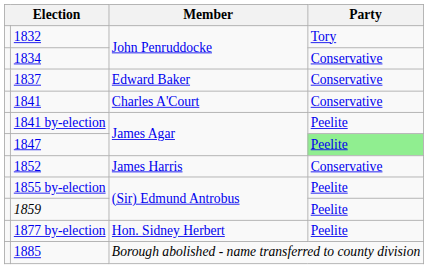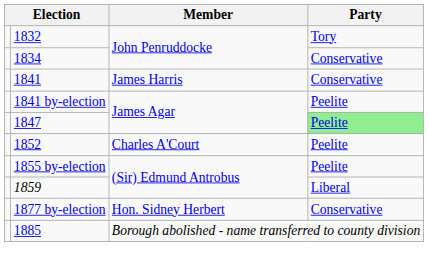- row: (27, 79)
(156, 101) Charles A'Court -> (147, 79) James Harris
(147, 166) James Harris -> (156, 144) Charles A'Court
(347, 166) Conservative -> (329, 144) Peelite
(329, 209) Peelite -> (330, 187) Liberal
(329, 230) Peelite -> (347, 209) Conservative
